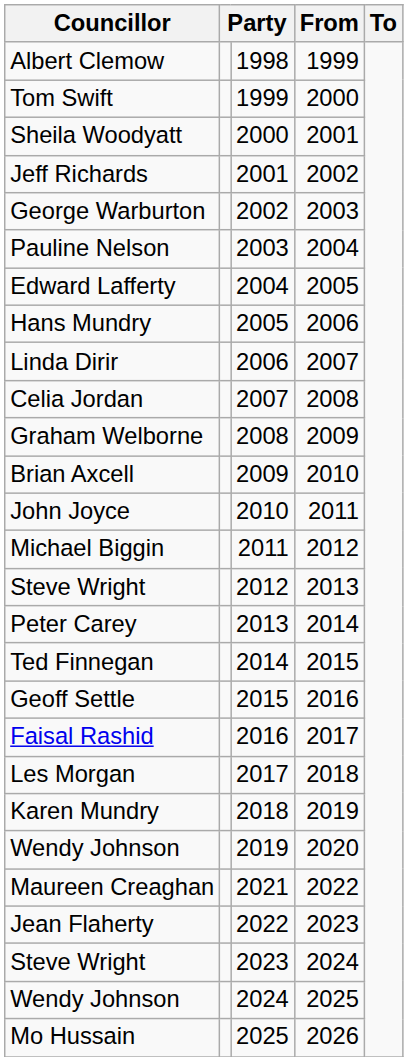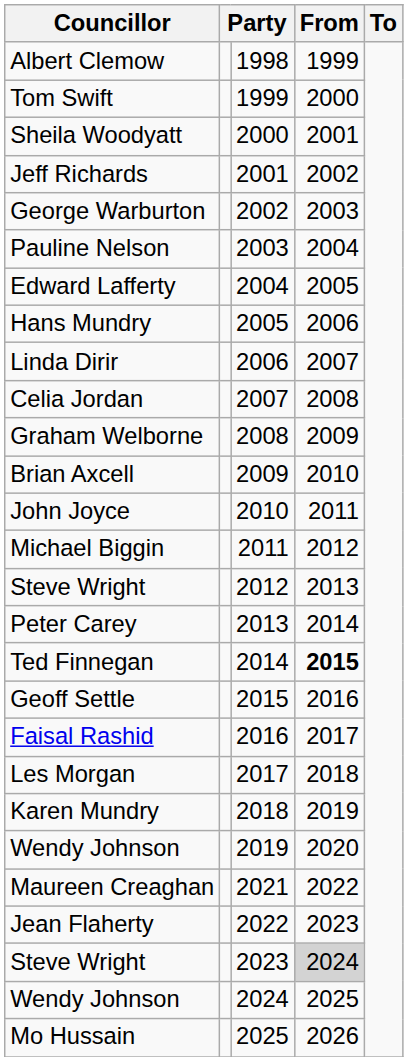(333, 661) normal -> (333, 661) bold
(333, 962) no background -> (333, 962) lightgrey background
